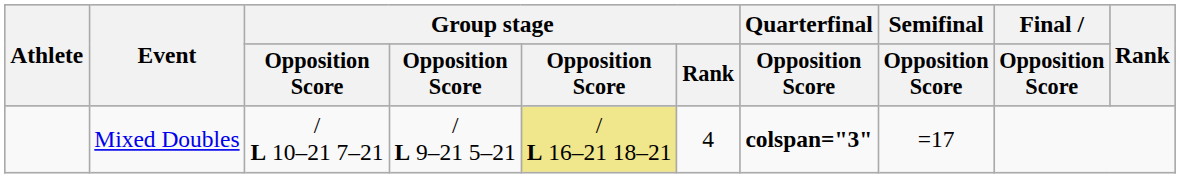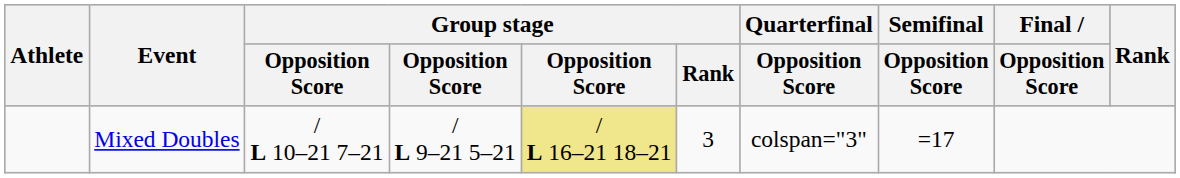(708, 139) 4 -> (708, 139) 3
(809, 139) bold -> (809, 139) normal
